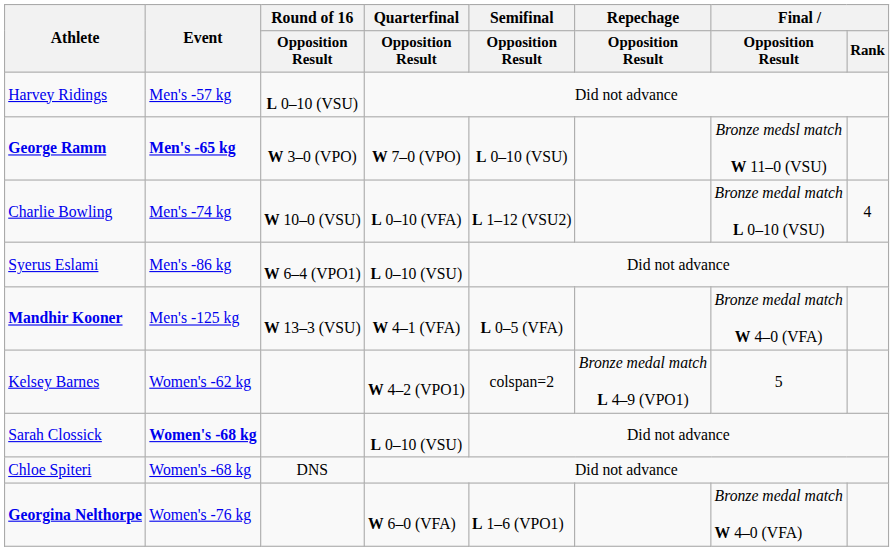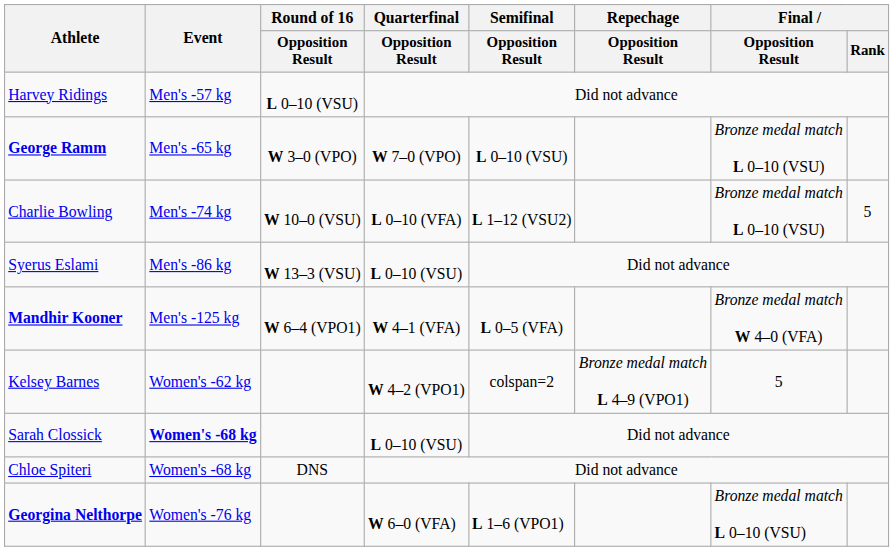(192, 148) bold -> (190, 148) normal
(779, 148) Bronze medsl match W 11–0 (VSU) -> (779, 148) Bronze medal match L 0–10 (VSU)
(868, 211) 4 -> (868, 211) 5
(312, 274) W 6–4 (VPO1) -> (312, 274) W 13–3 (VSU)
(312, 328) W 13–3 (VSU) -> (312, 328) W 6–4 (VPO1)
(779, 515) Bronze medal match W 4–0 (VFA) -> (779, 515) Bronze medal match L 0–10 (VSU)
